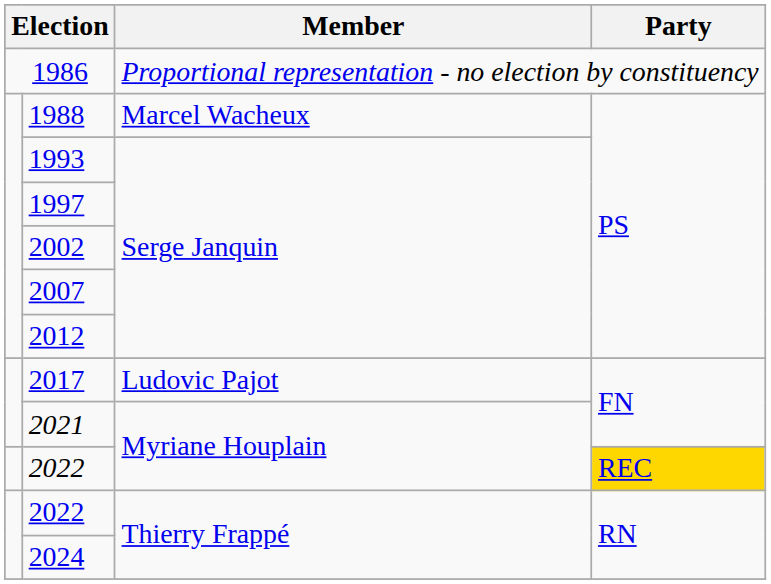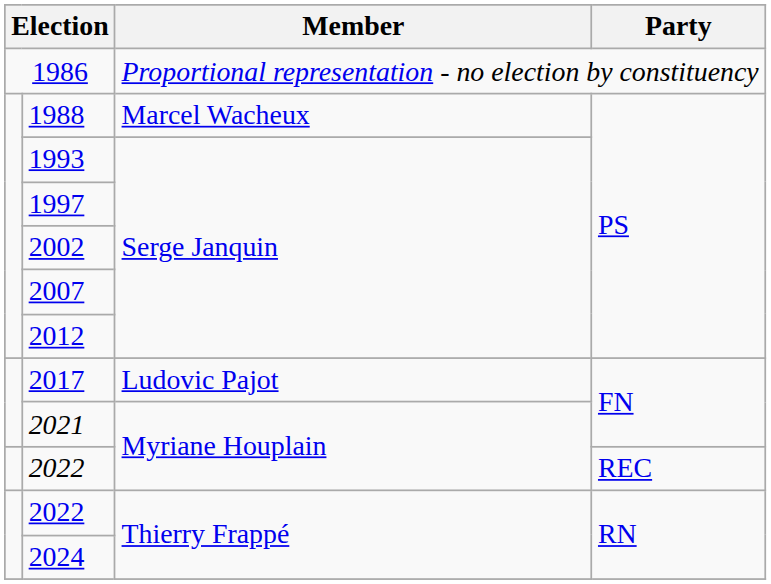(625, 468) gold background -> (625, 468) no background
